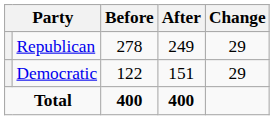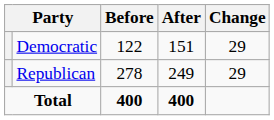rows swapped: (56, 45) <-> (57, 73)
